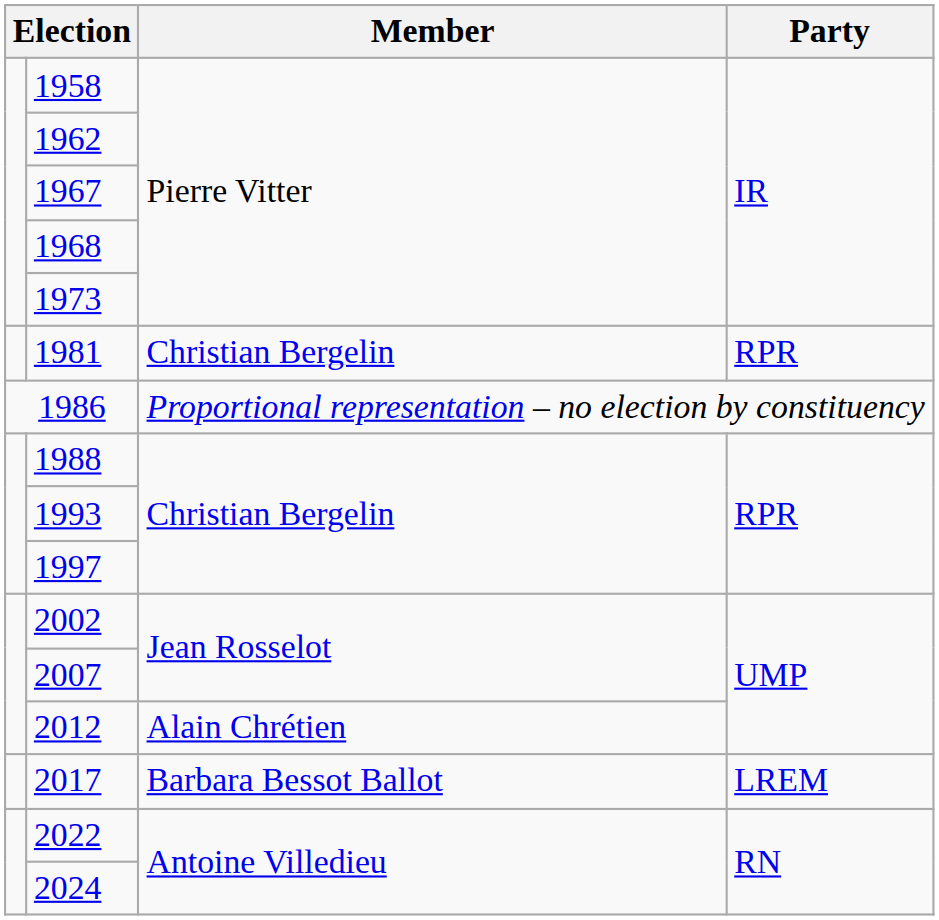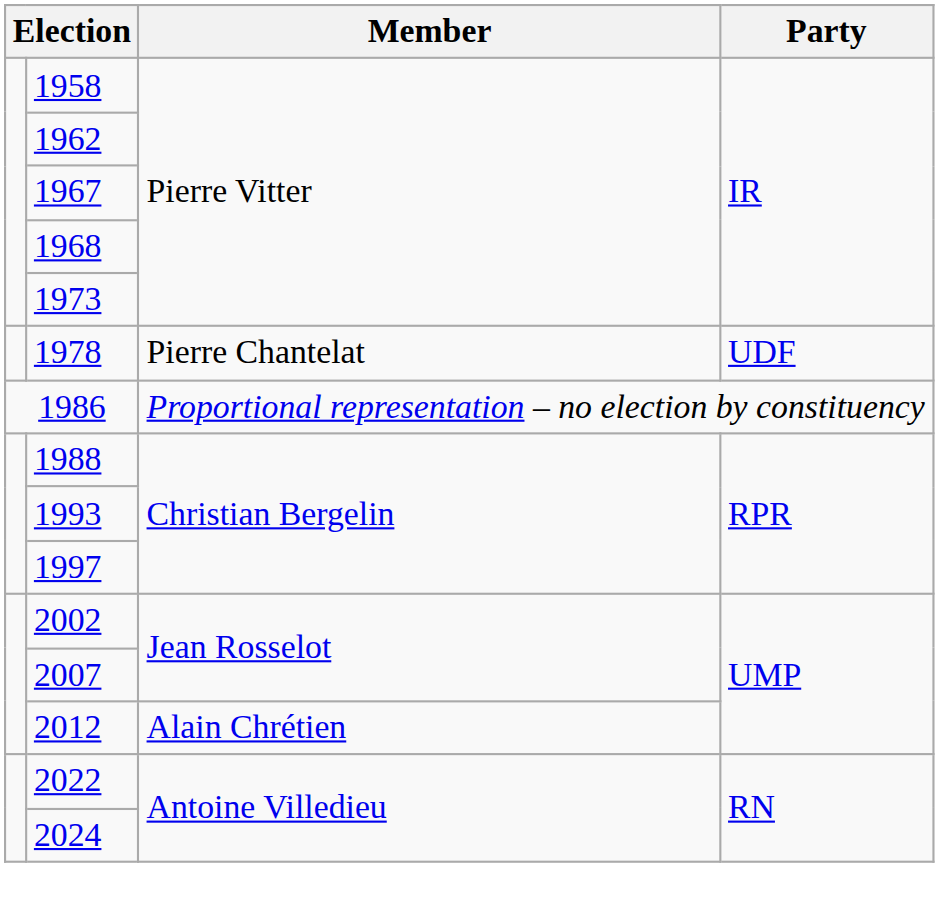+ row: (68, 352)
- row: (68, 352)
- row: (68, 780)
